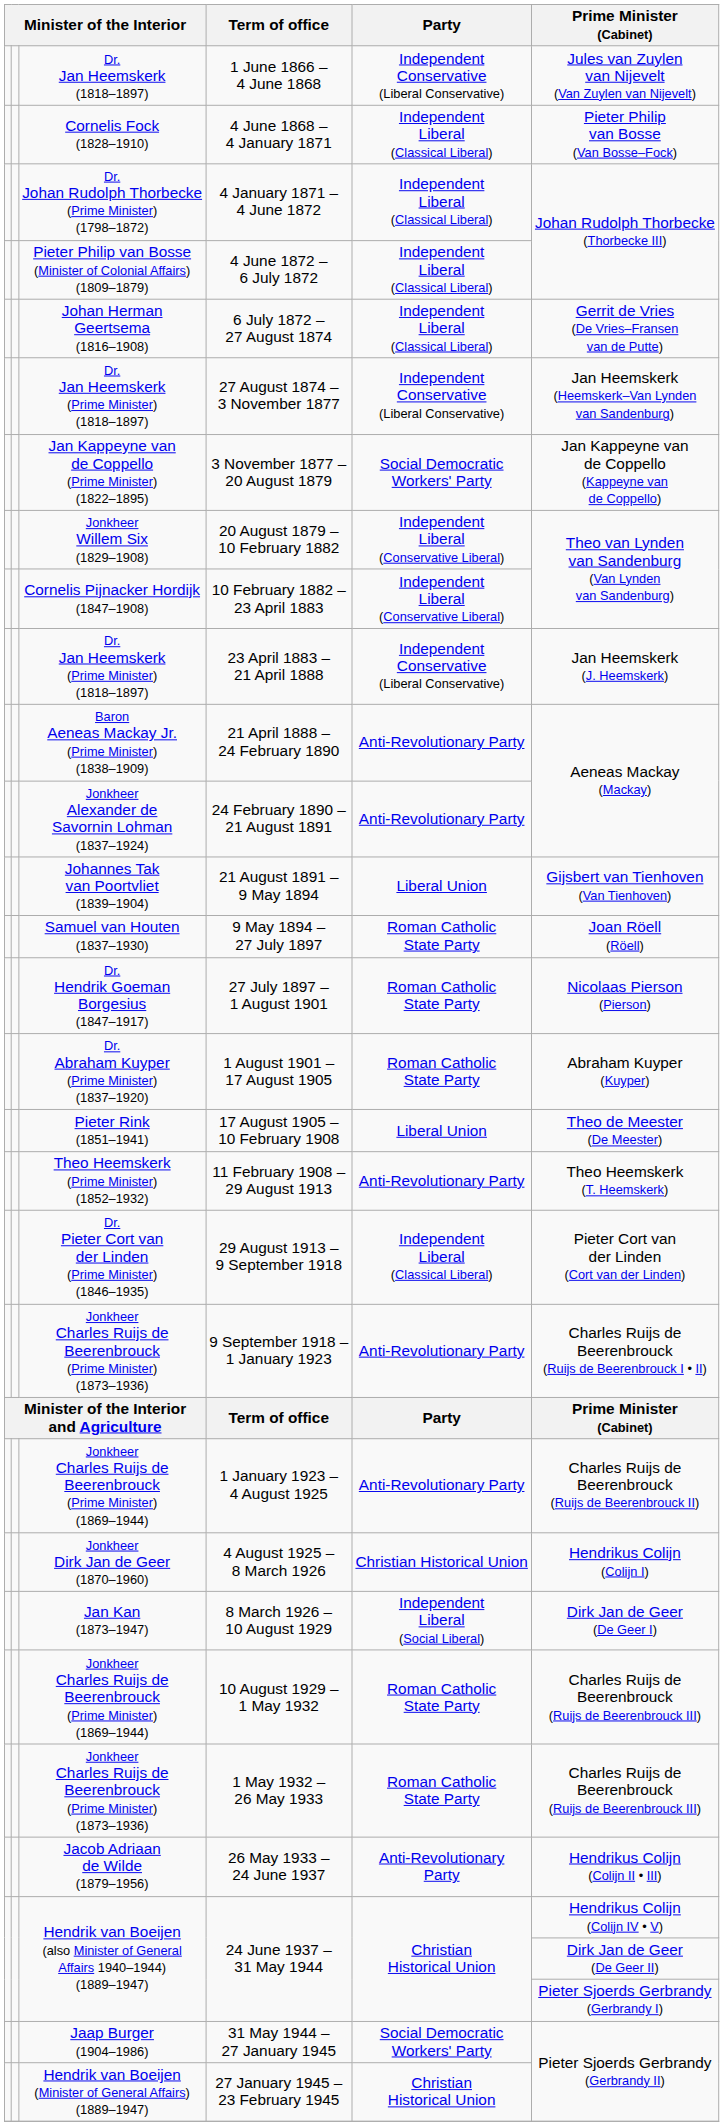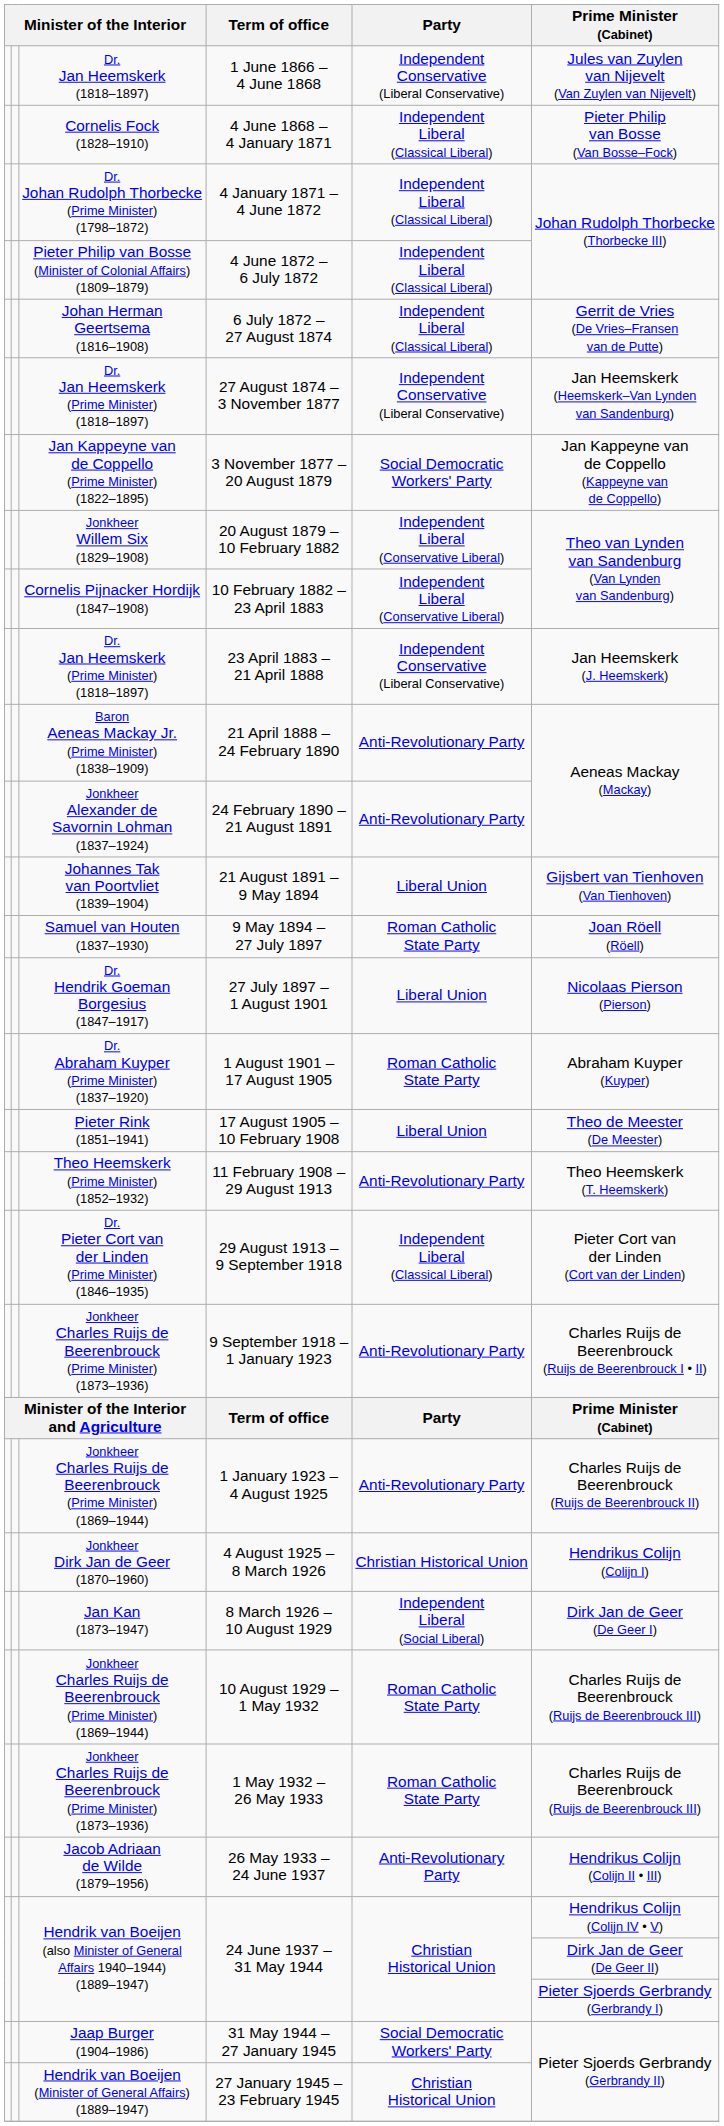(442, 995) Roman Catholic State Party -> (442, 995) Liberal Union
